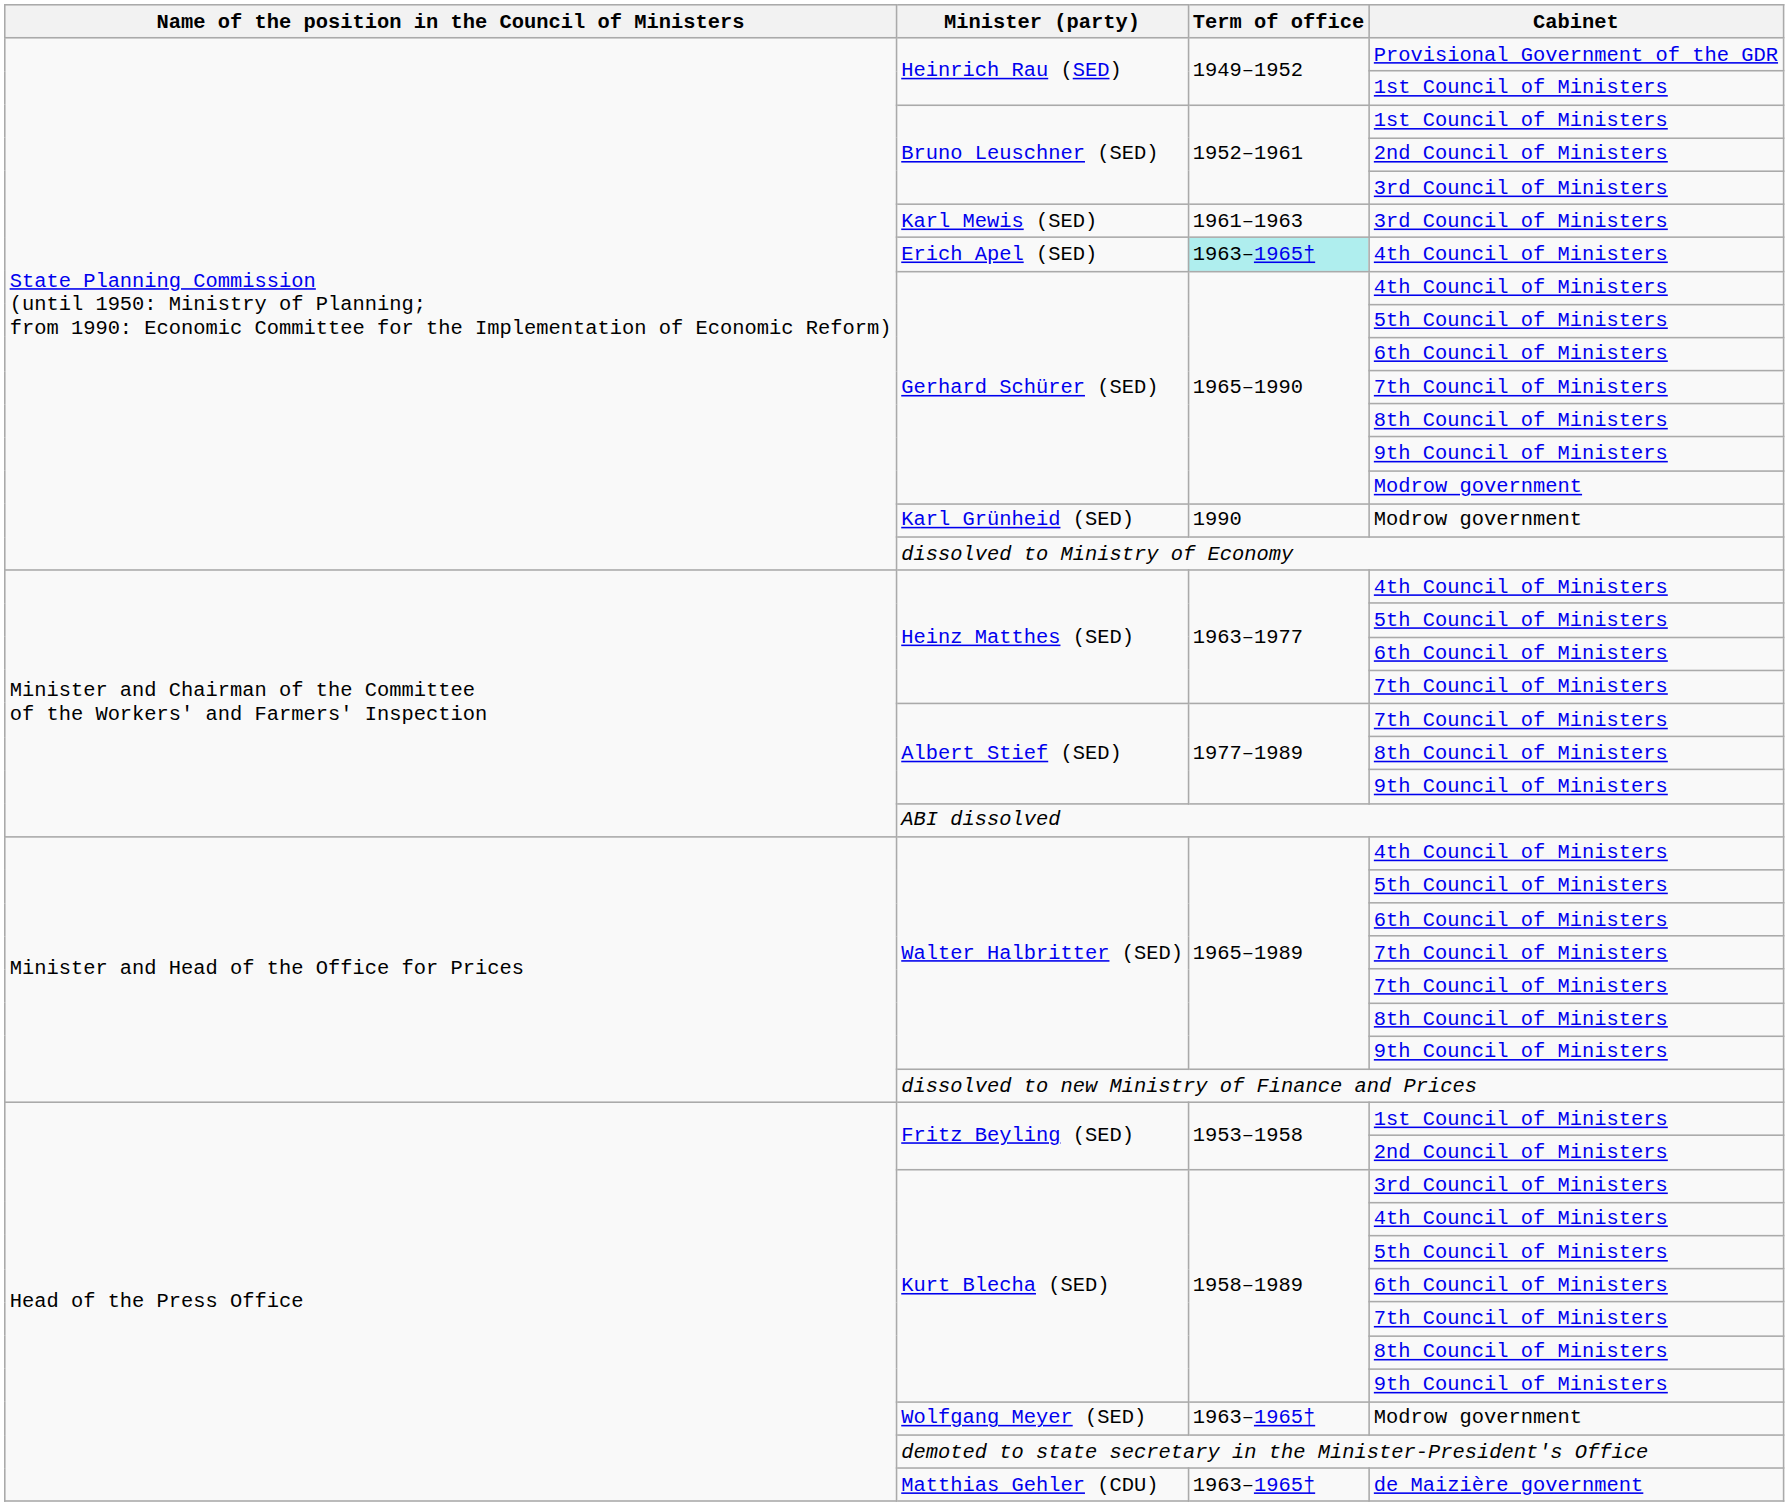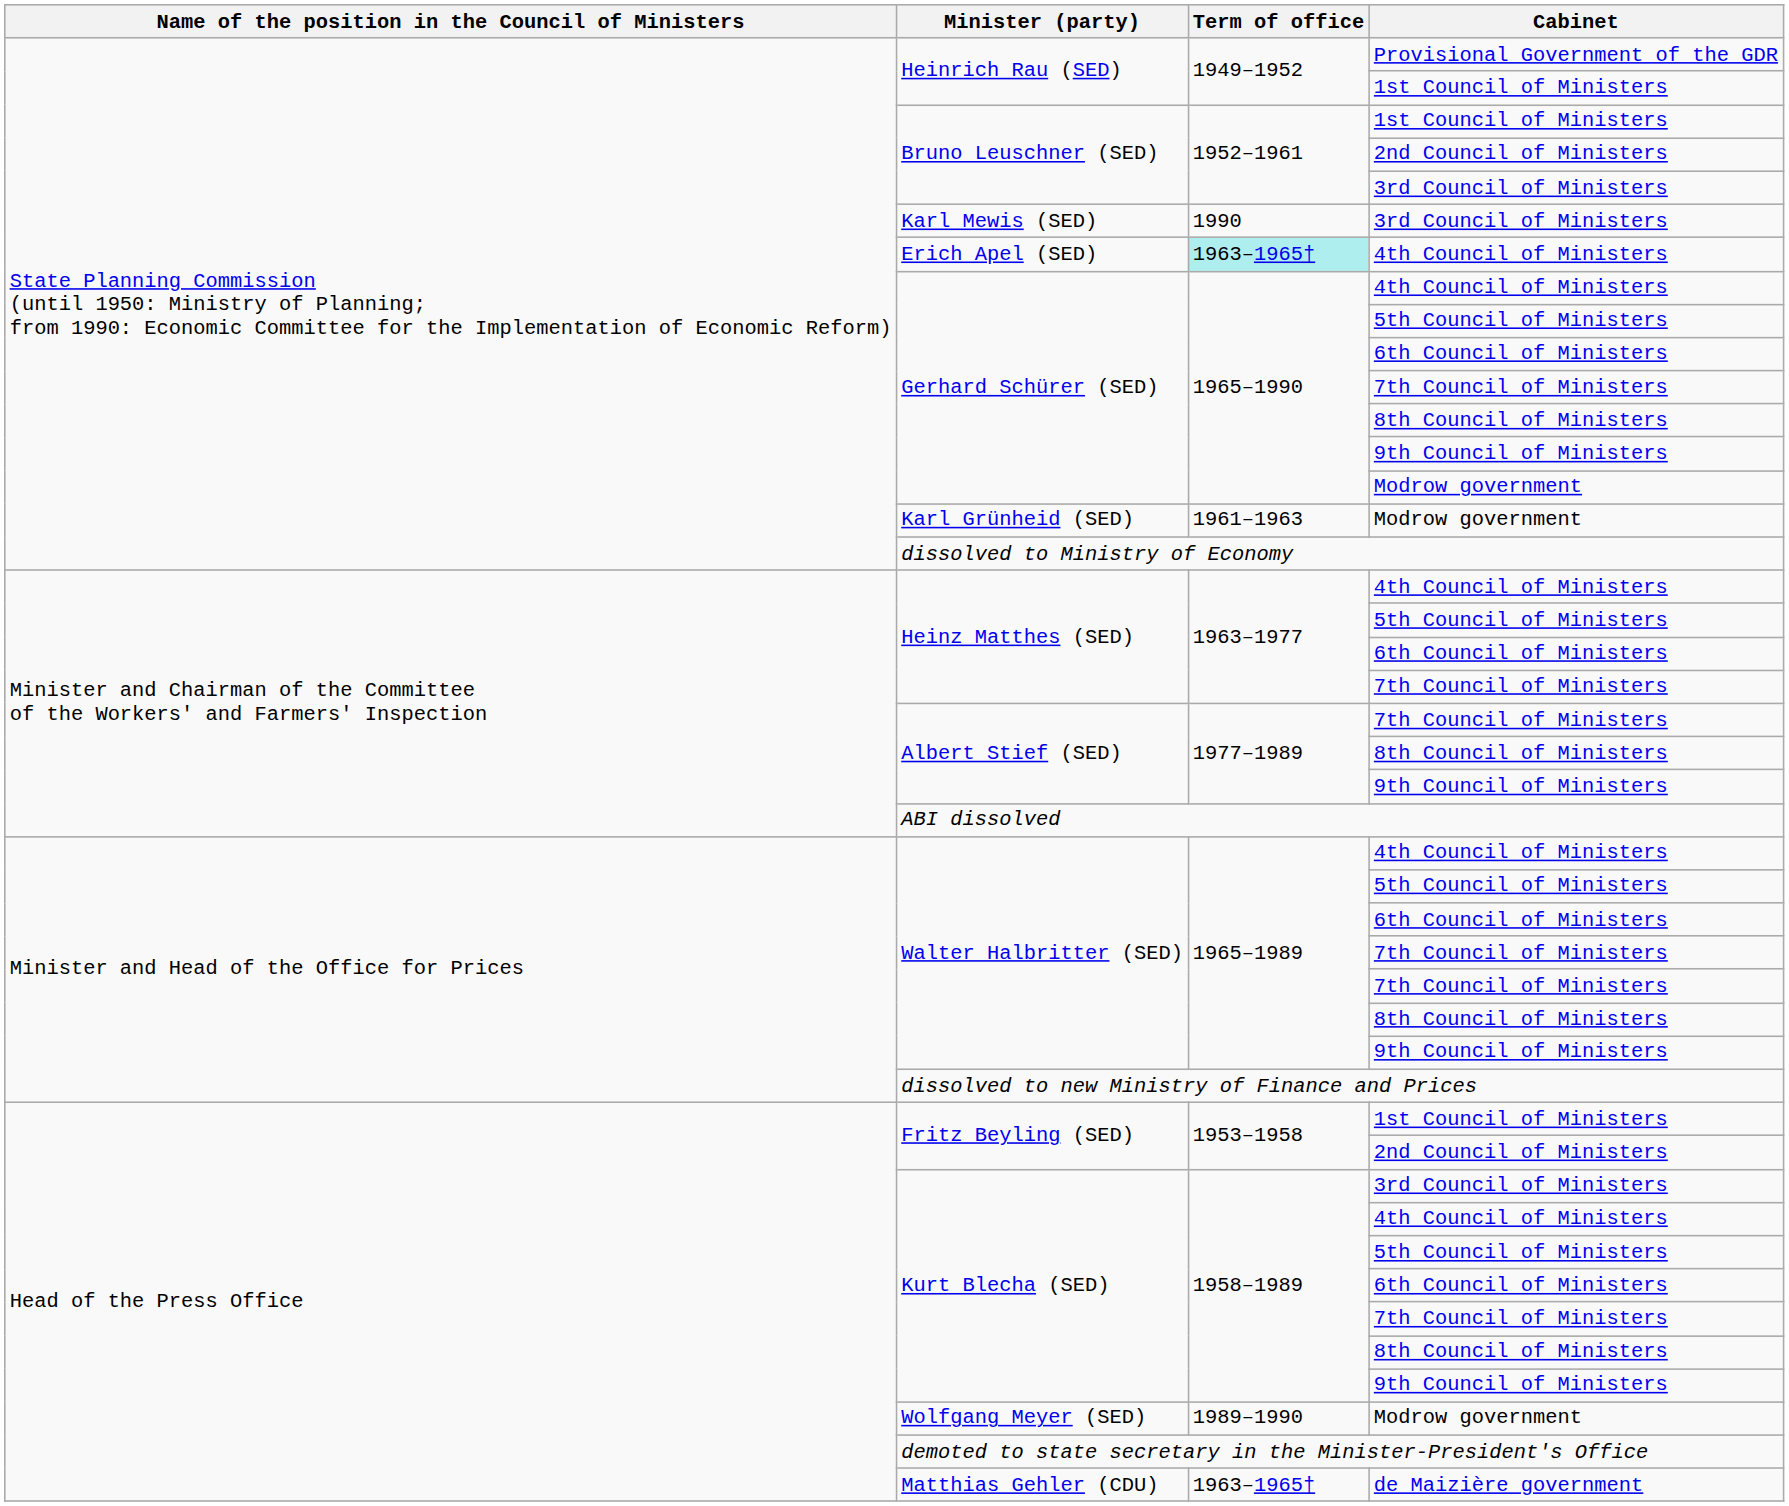(1248, 221) 1961–1963 -> (1217, 221) 1990
(1217, 520) 1990 -> (1248, 520) 1961–1963
(1254, 1419) 1963–1965† -> (1248, 1419) 1989–1990
